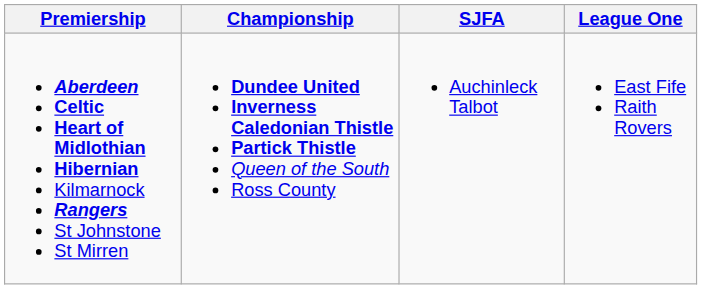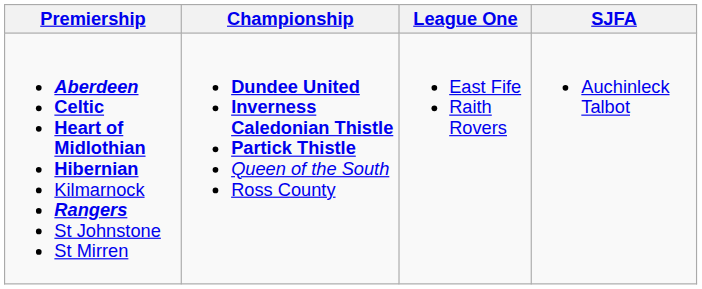columns swapped: (630, 18) <-> (482, 18)
